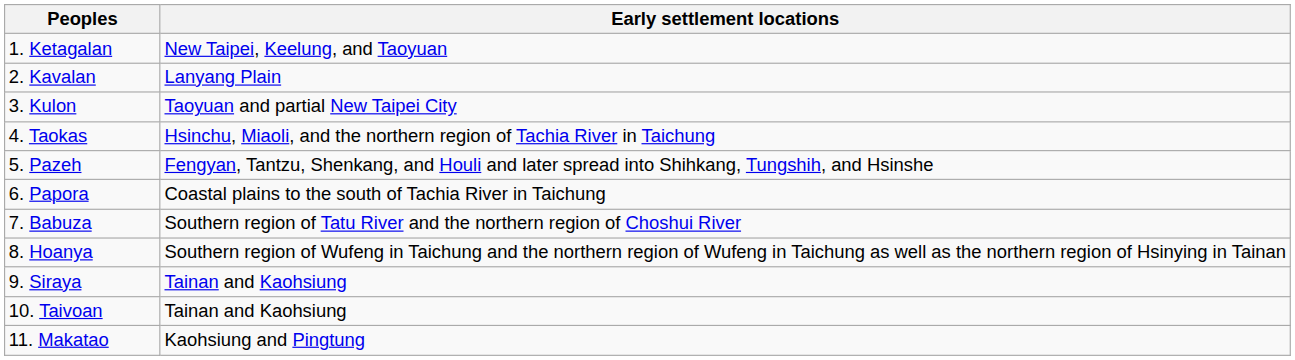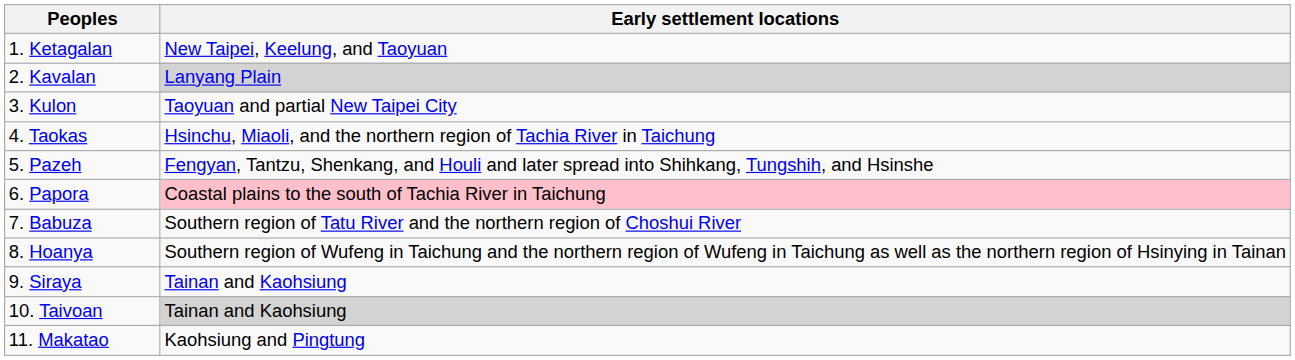(223, 77) no background -> (223, 77) lightgrey background
(385, 194) no background -> (385, 194) pink background
(256, 310) no background -> (256, 310) lightgrey background
